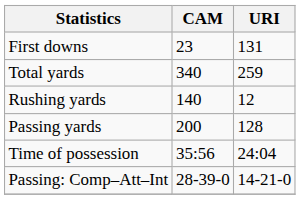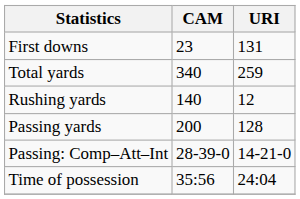rows swapped: (88, 180) <-> (74, 153)
